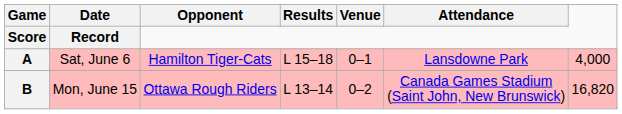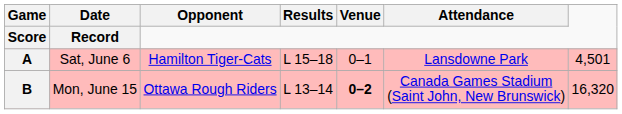(593, 59) 4,000 -> (593, 59) 4,501
(360, 89) normal -> (360, 89) bold
(593, 89) 16,820 -> (593, 89) 16,320
